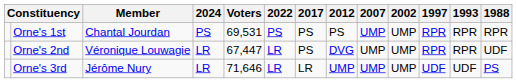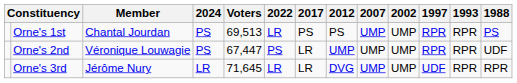(244, 31) 69,531 -> (244, 31) 69,513
(275, 31) PS -> (274, 31) LR
(496, 31) RPR -> (491, 31) PS
(203, 50) LR -> (203, 50) PS
(274, 50) LR -> (275, 50) PS
(306, 50) PS -> (305, 50) LR
(341, 50) DVG -> (342, 50) UMP
(244, 68) 71,646 -> (244, 68) 71,645
(342, 68) UMP -> (341, 68) DVG
(465, 68) UDF -> (465, 68) RPR
(491, 68) PS -> (496, 68) RPR
